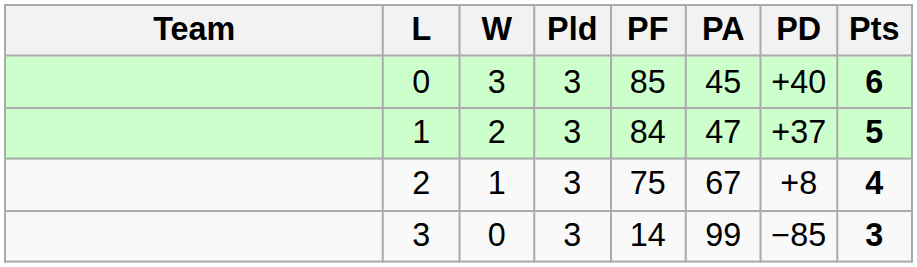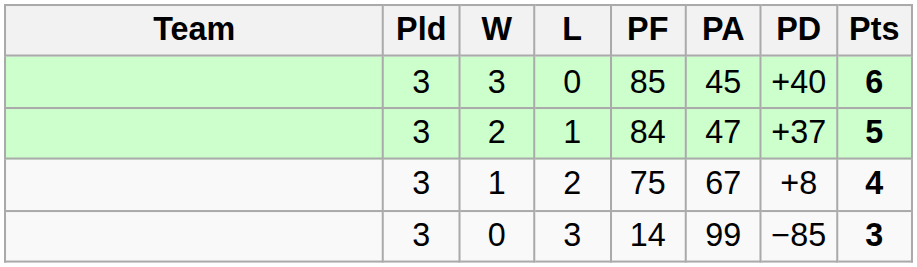columns swapped: (572, 30) <-> (421, 30)
